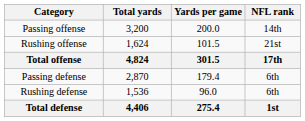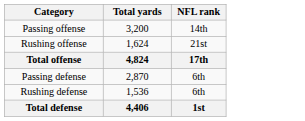- column: (208, 12)
